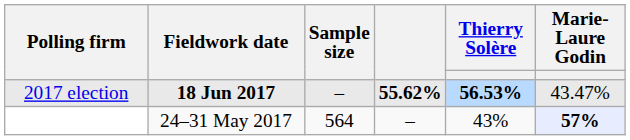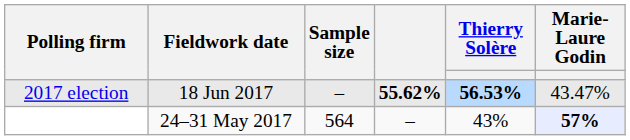(226, 93) bold -> (226, 93) normal
